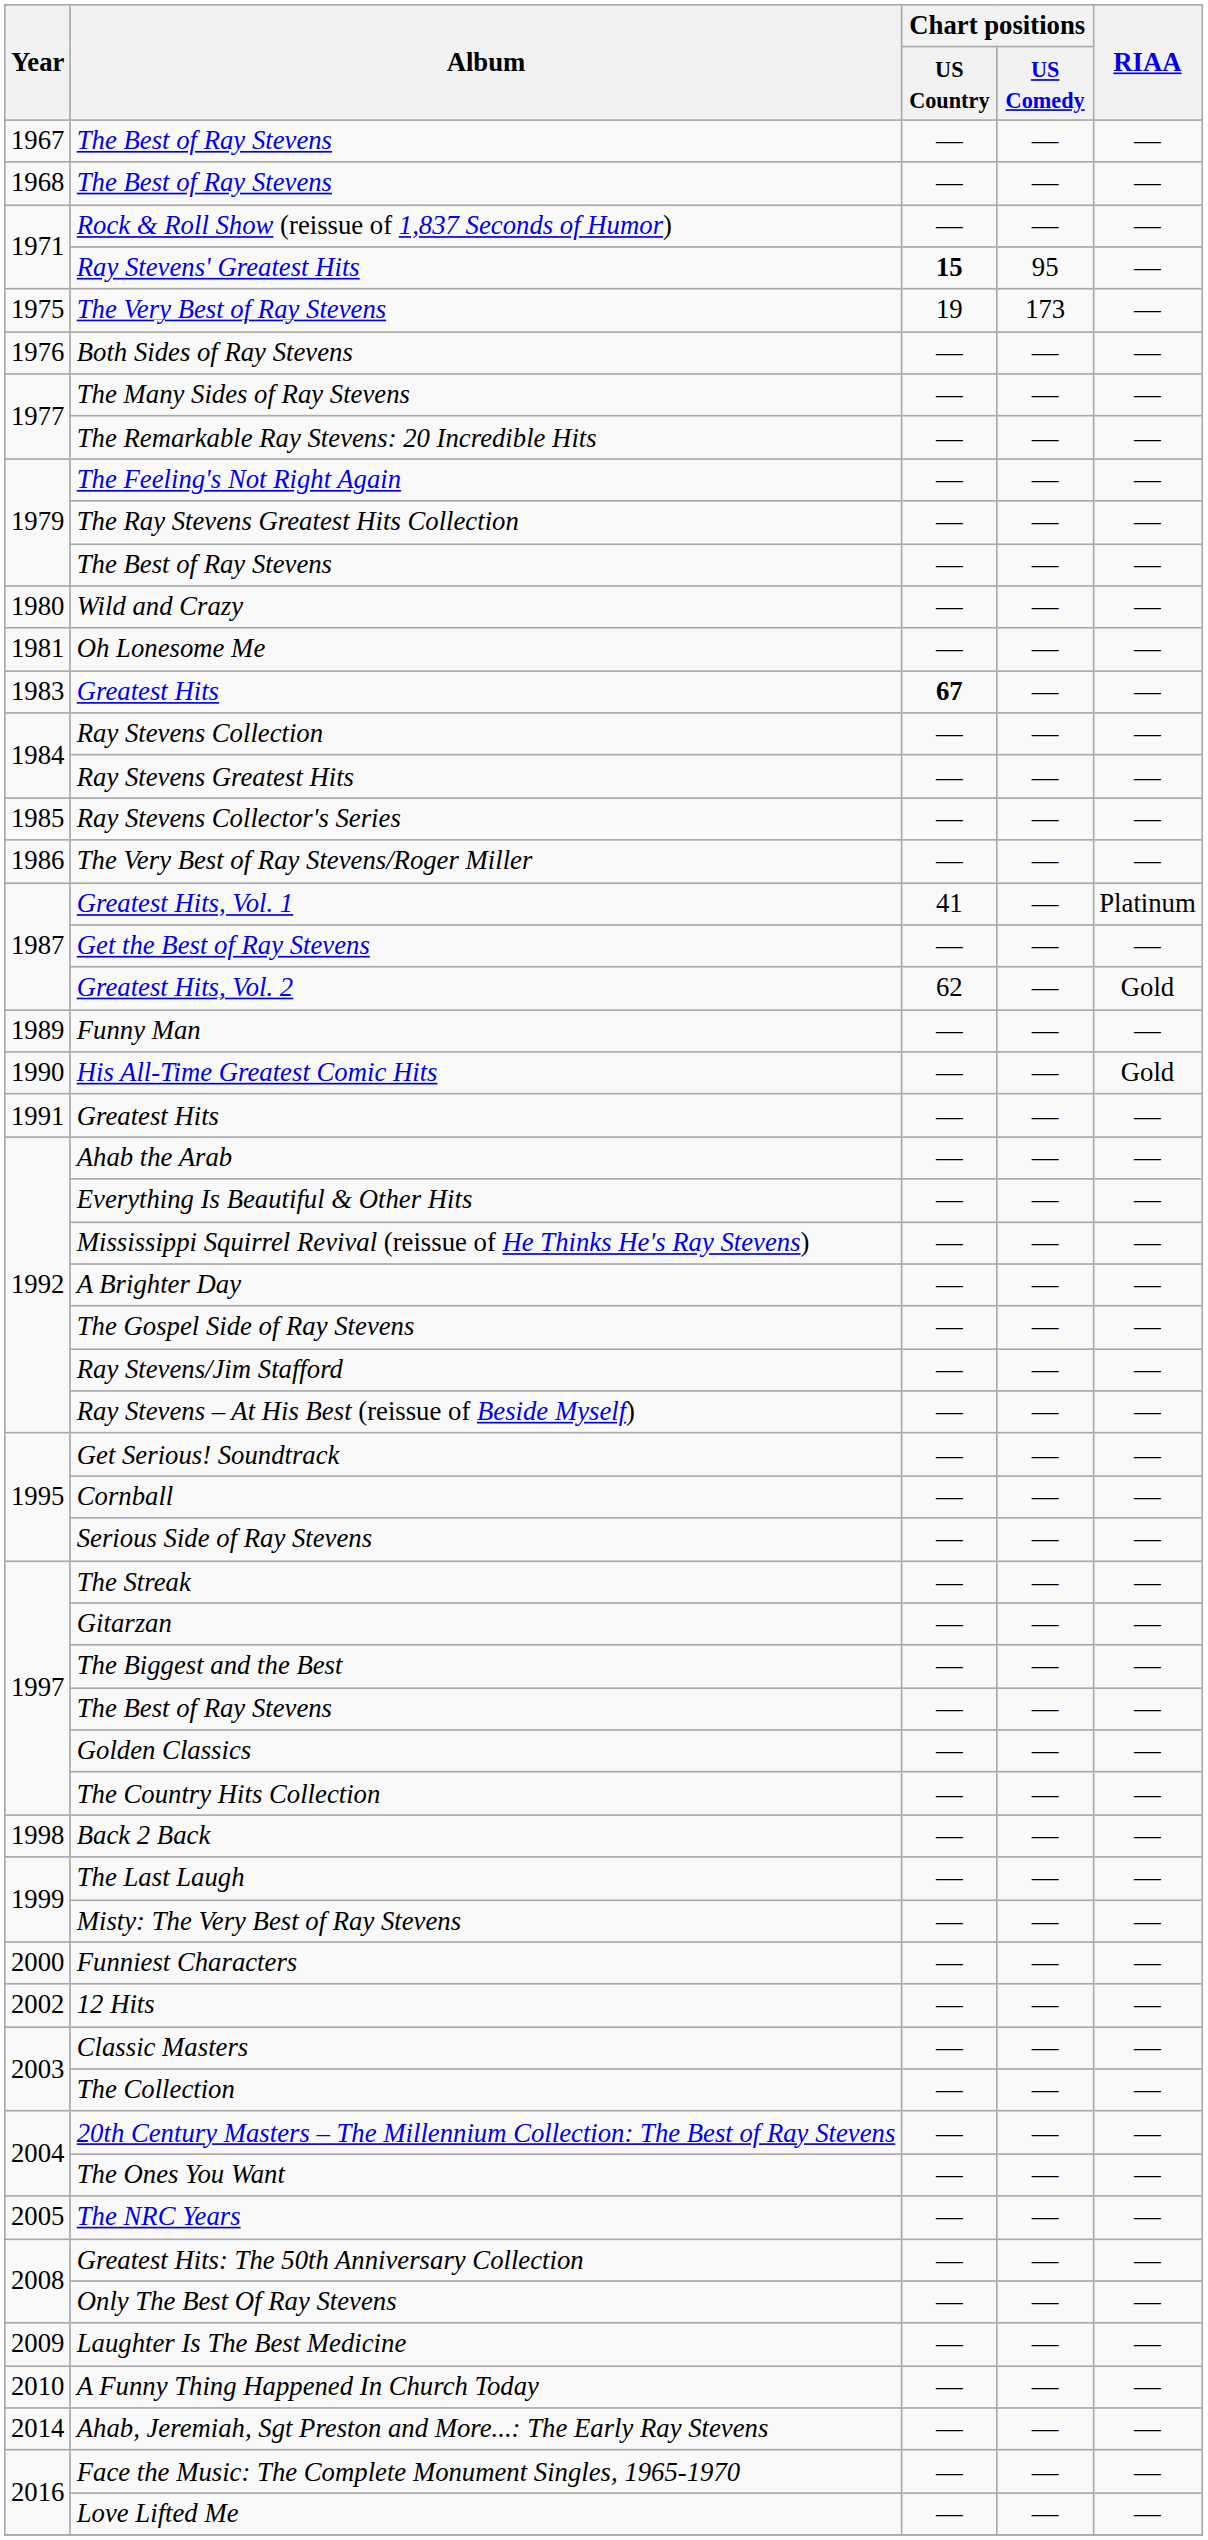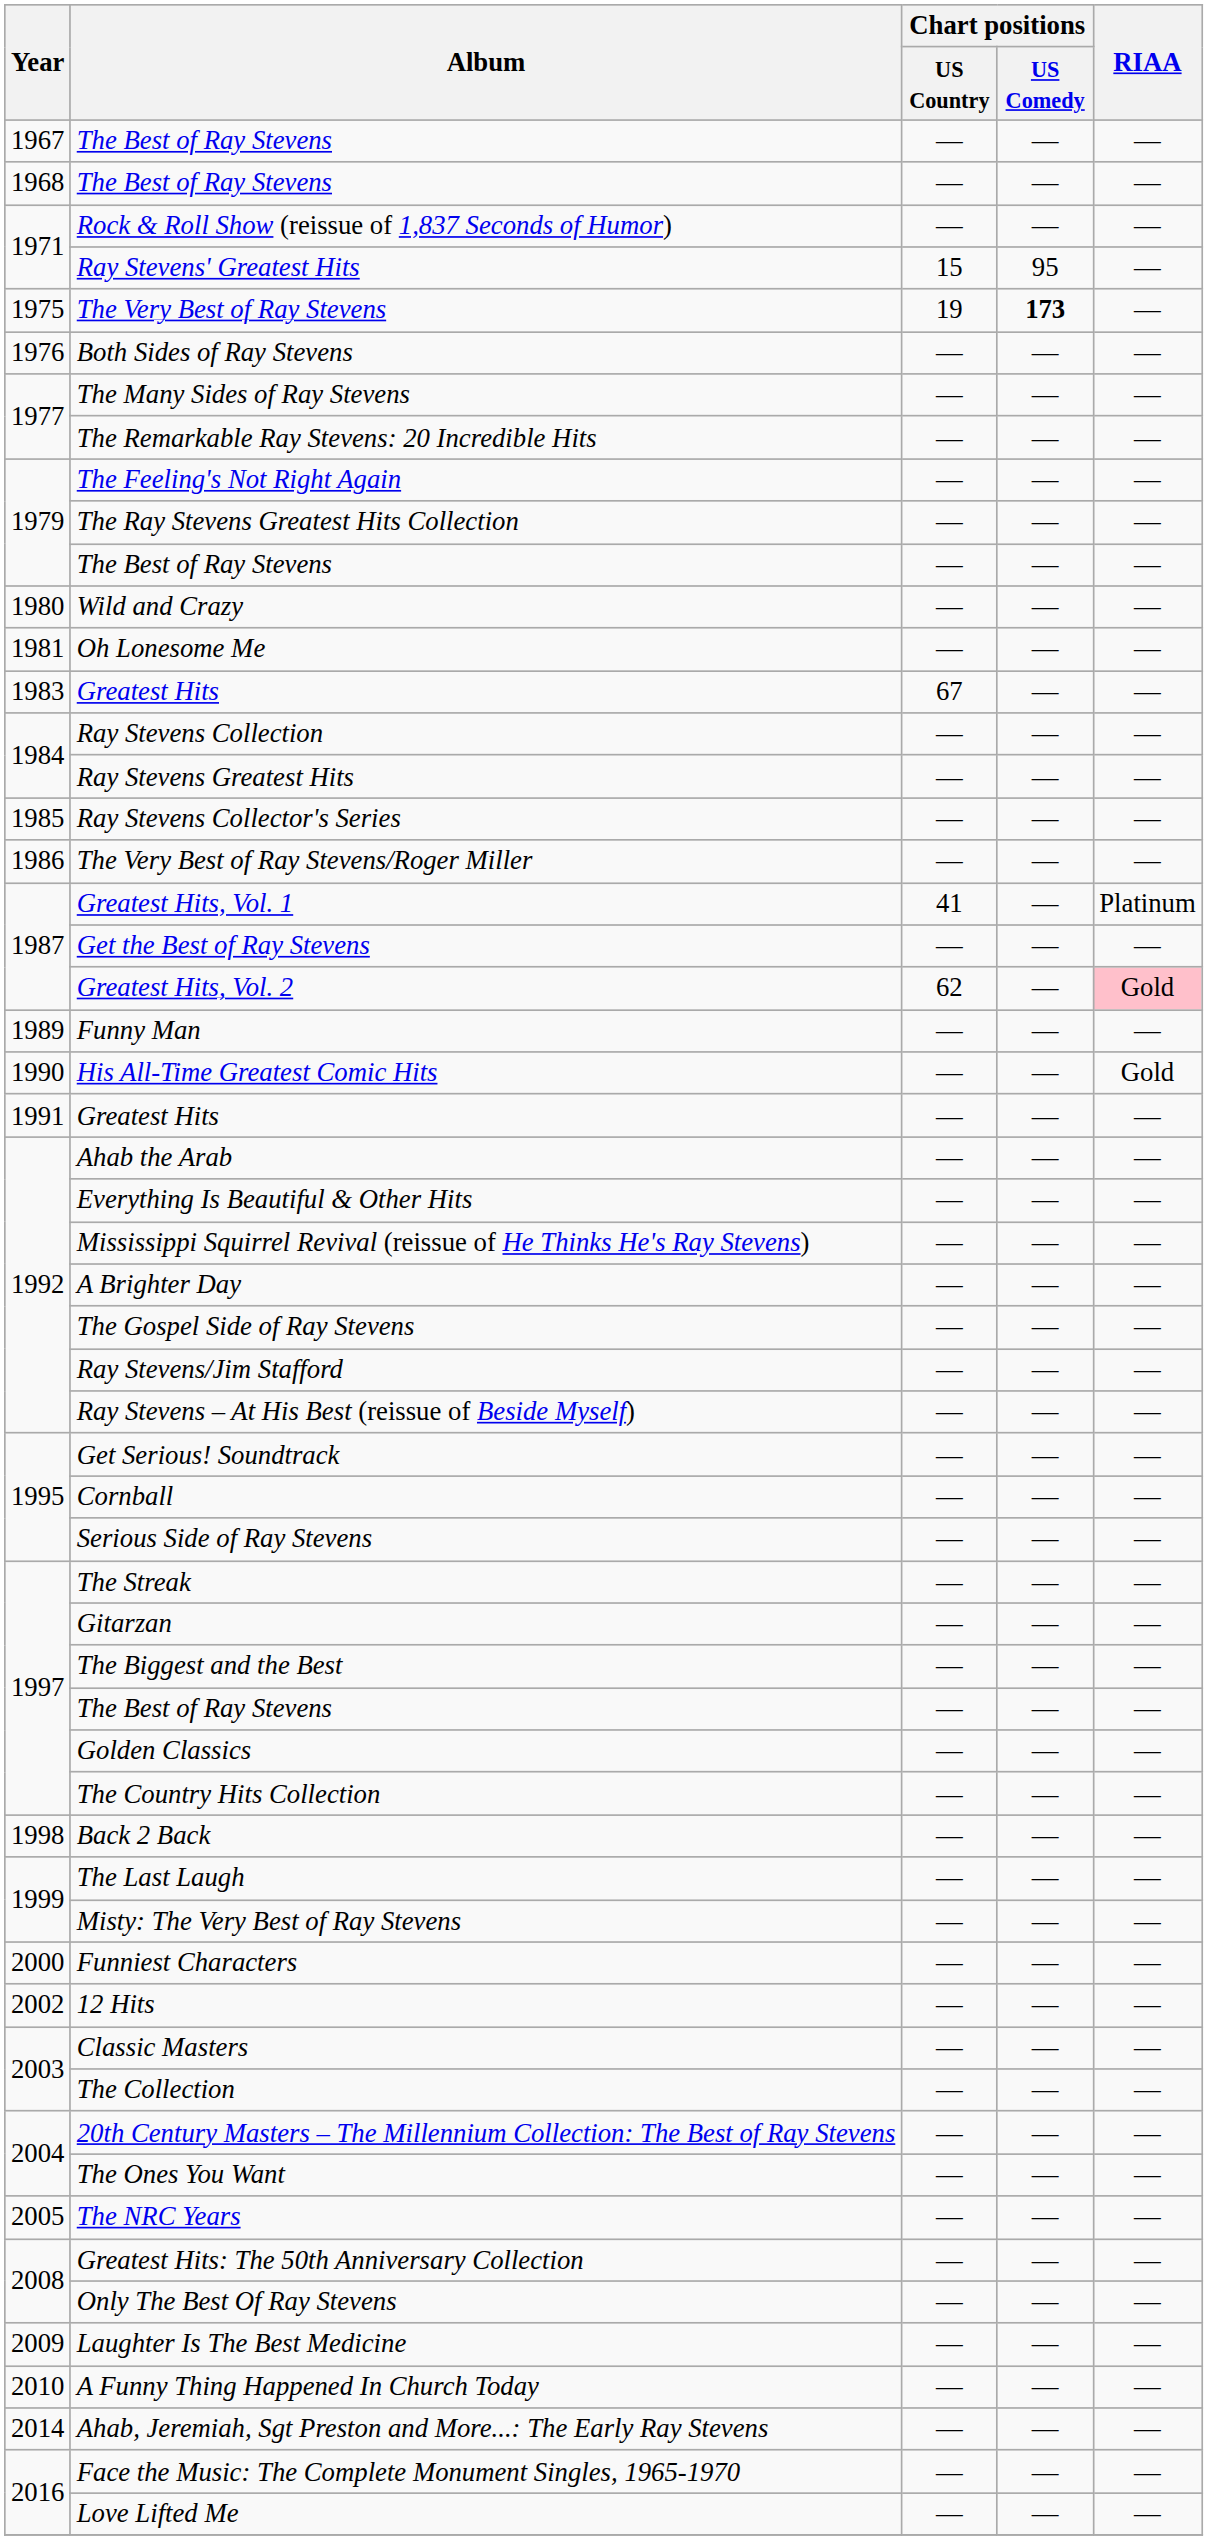(949, 267) bold -> (949, 267) normal
(1045, 310) normal -> (1045, 310) bold
(949, 691) bold -> (949, 691) normal
(1147, 988) no background -> (1147, 988) pink background
